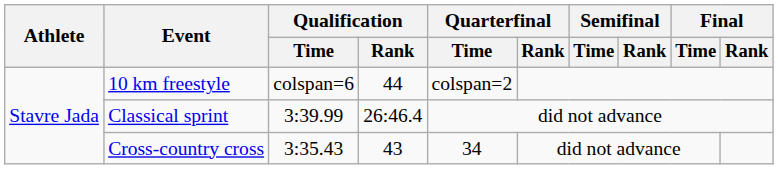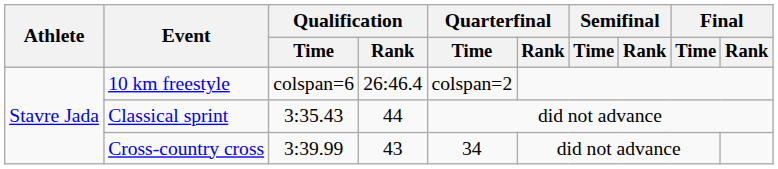(393, 83) 44 -> (393, 83) 26:46.4
(314, 116) 3:39.99 -> (314, 116) 3:35.43
(393, 116) 26:46.4 -> (393, 116) 44
(314, 148) 3:35.43 -> (314, 148) 3:39.99
